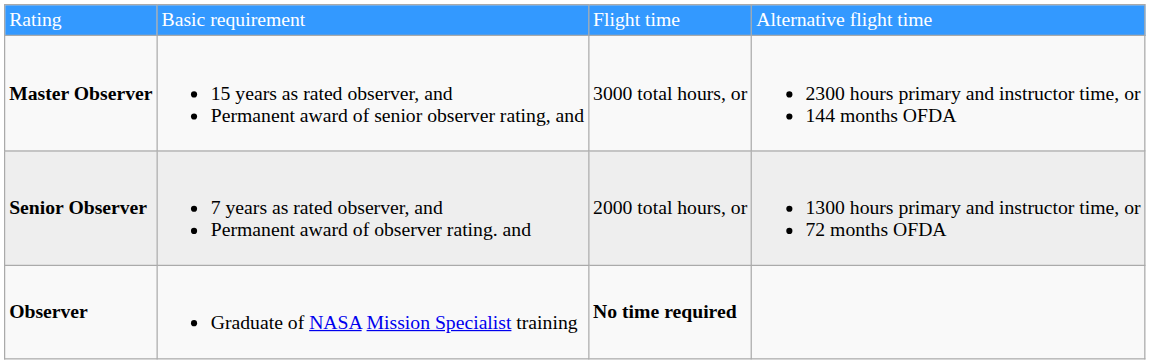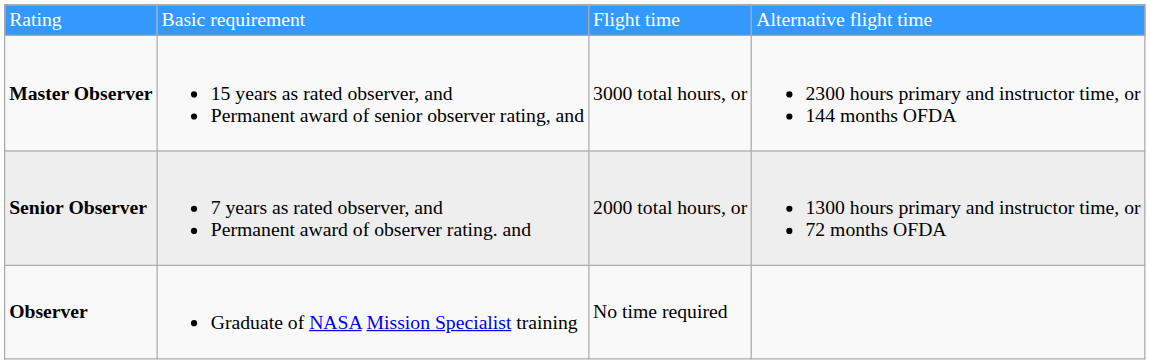(665, 311) bold -> (660, 311) normal
